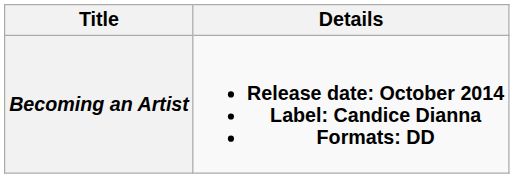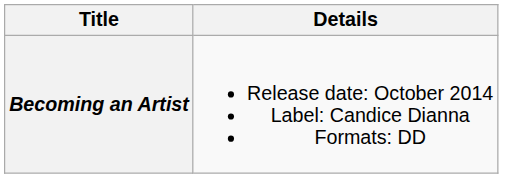(351, 115) bold -> (346, 115) normal
